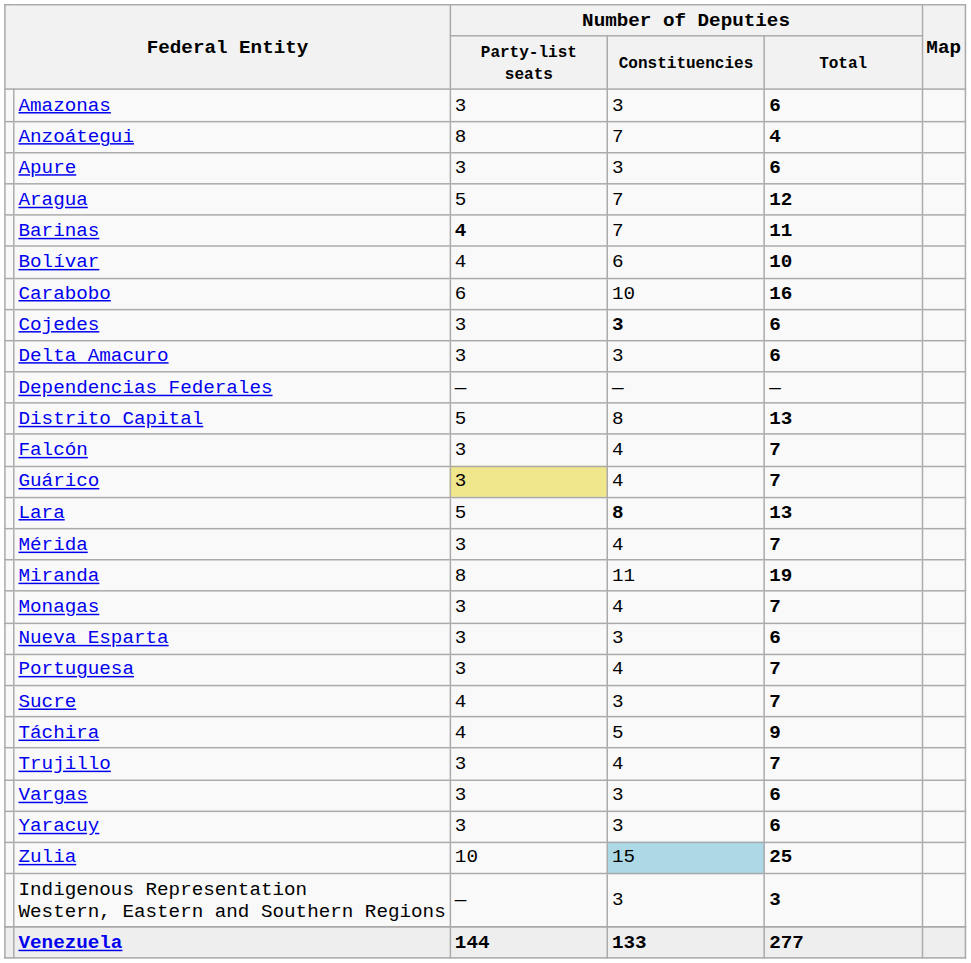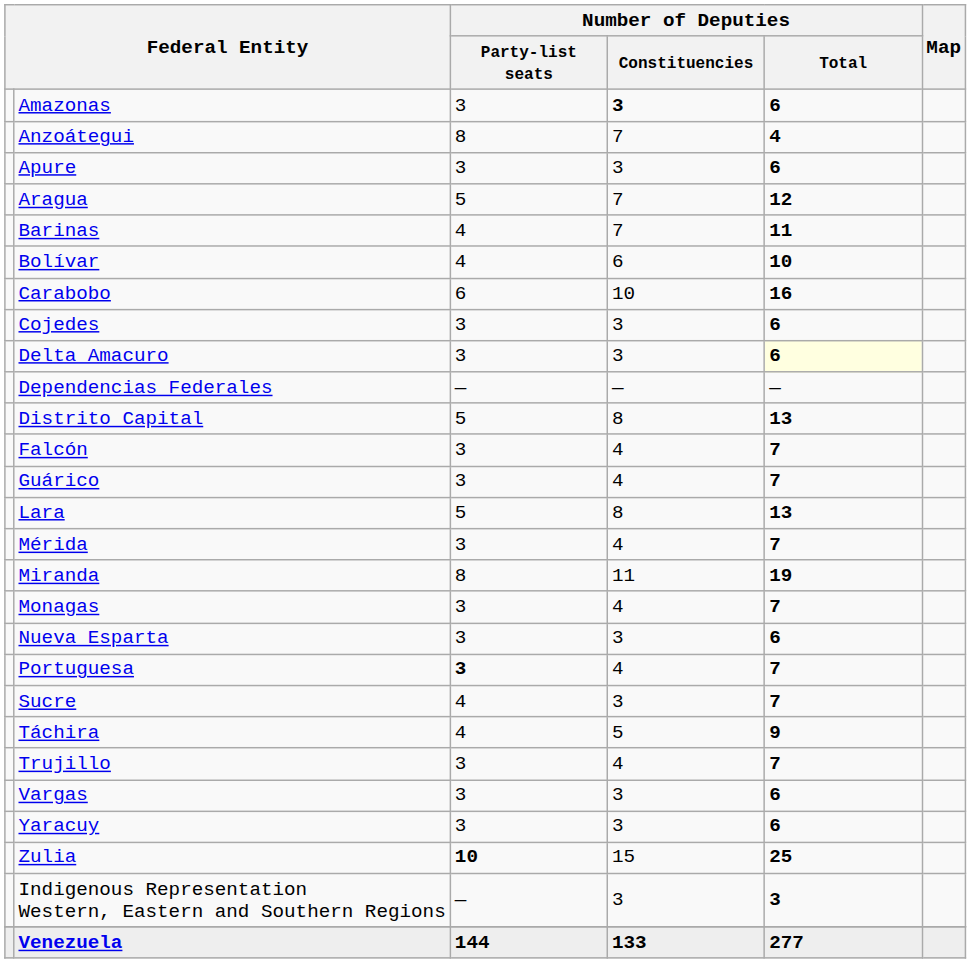(618, 105) normal -> (618, 105) bold
(461, 231) bold -> (461, 231) normal
(618, 325) bold -> (618, 325) normal
(775, 356) no background -> (775, 356) lightyellow background
(461, 482) khaki background -> (461, 482) no background
(618, 513) bold -> (618, 513) normal
(461, 670) normal -> (461, 670) bold
(466, 858) normal -> (466, 858) bold
(624, 858) lightblue background -> (624, 858) no background
